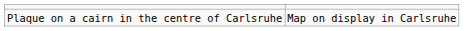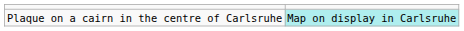(372, 18) no background -> (372, 18) paleturquoise background
